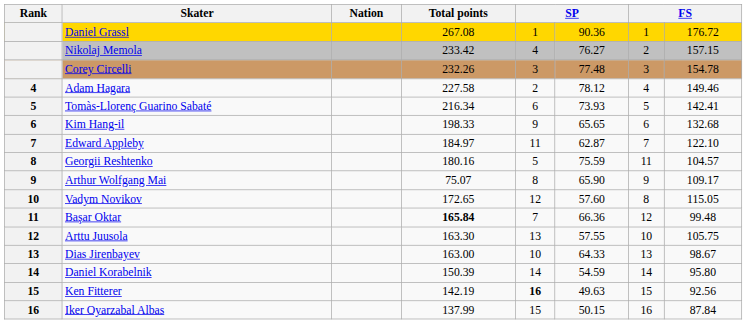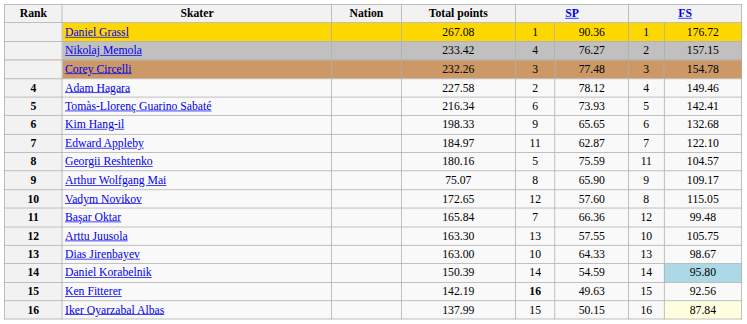(458, 217) bold -> (458, 217) normal
(703, 273) no background -> (703, 273) lightblue background
(703, 310) no background -> (703, 310) lightyellow background
